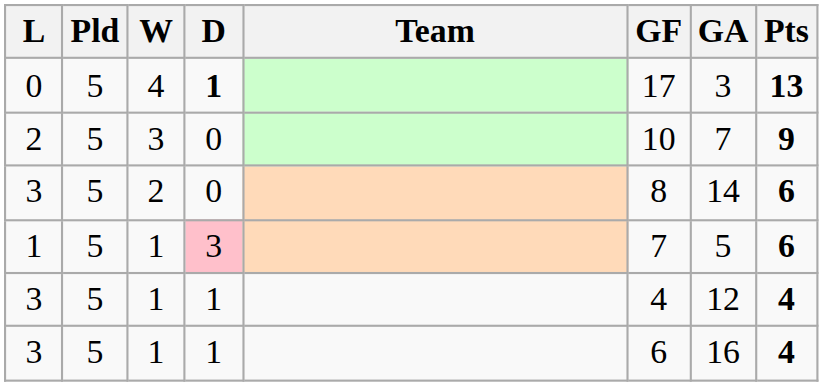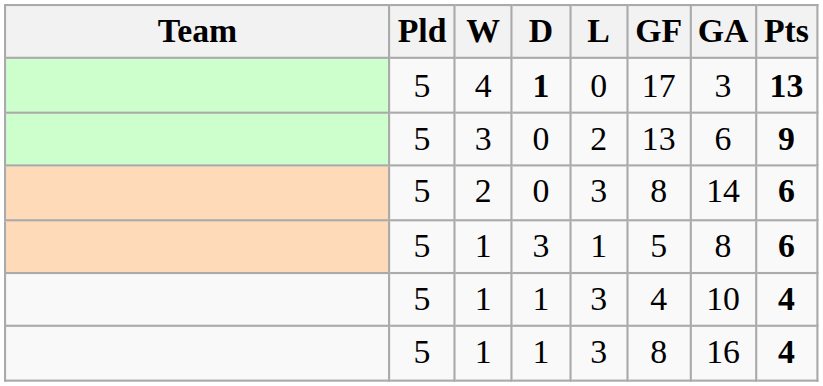columns swapped: (435, 31) <-> (34, 31)
(659, 138) 10 -> (659, 138) 13
(723, 138) 7 -> (723, 138) 6
(214, 245) pink background -> (541, 245) no background
(659, 245) 7 -> (659, 245) 5
(723, 245) 5 -> (723, 245) 8
(723, 298) 12 -> (723, 298) 10
(659, 352) 6 -> (659, 352) 8
